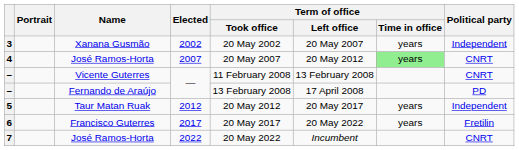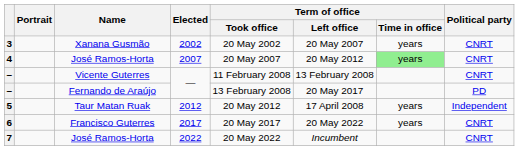(479, 43) Independent -> (479, 43) CNRT
(335, 91) 17 April 2008 -> (335, 91) 20 May 2017
(335, 106) 20 May 2017 -> (335, 106) 17 April 2008
(479, 122) Fretilin -> (479, 122) CNRT
